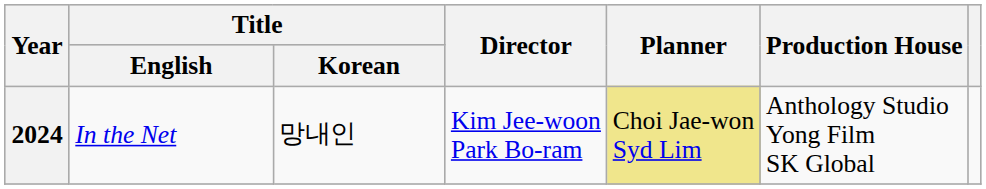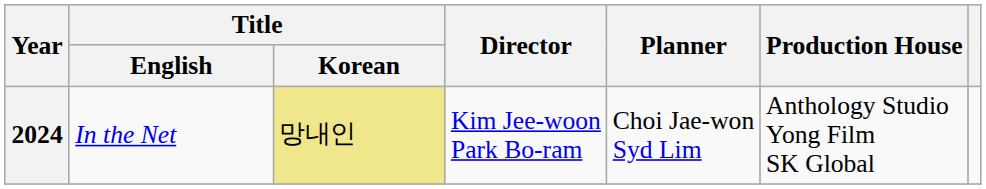(318, 134) no background -> (318, 134) khaki background
(683, 134) khaki background -> (683, 134) no background
